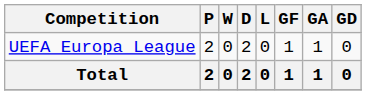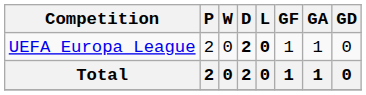(246, 47) normal -> (246, 47) bold
(265, 47) normal -> (265, 47) bold
